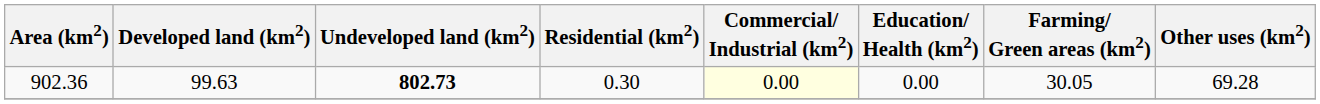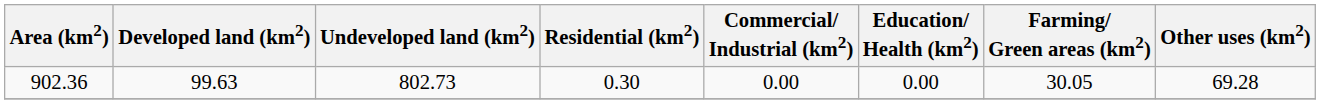(427, 82) bold -> (427, 82) normal
(781, 82) lightyellow background -> (781, 82) no background
